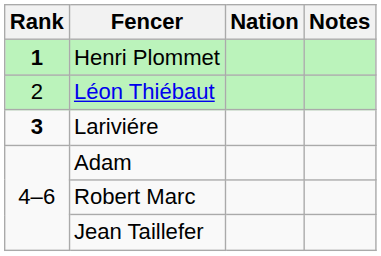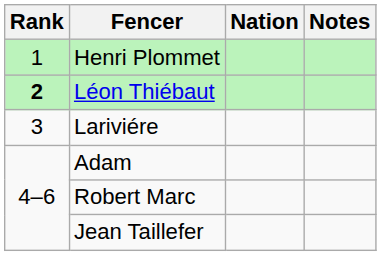(37, 57) bold -> (37, 57) normal
(37, 92) normal -> (37, 92) bold
(37, 127) bold -> (37, 127) normal
